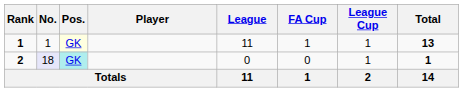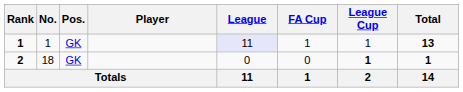(74, 43) lightyellow background -> (74, 43) no background
(247, 43) no background -> (247, 43) lavender background
(48, 60) lavender background -> (48, 60) no background
(74, 60) paleturquoise background -> (74, 60) no background
(368, 60) normal -> (368, 60) bold
